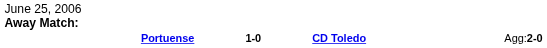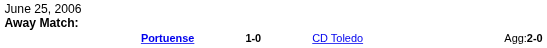(339, 39) bold -> (338, 39) normal
